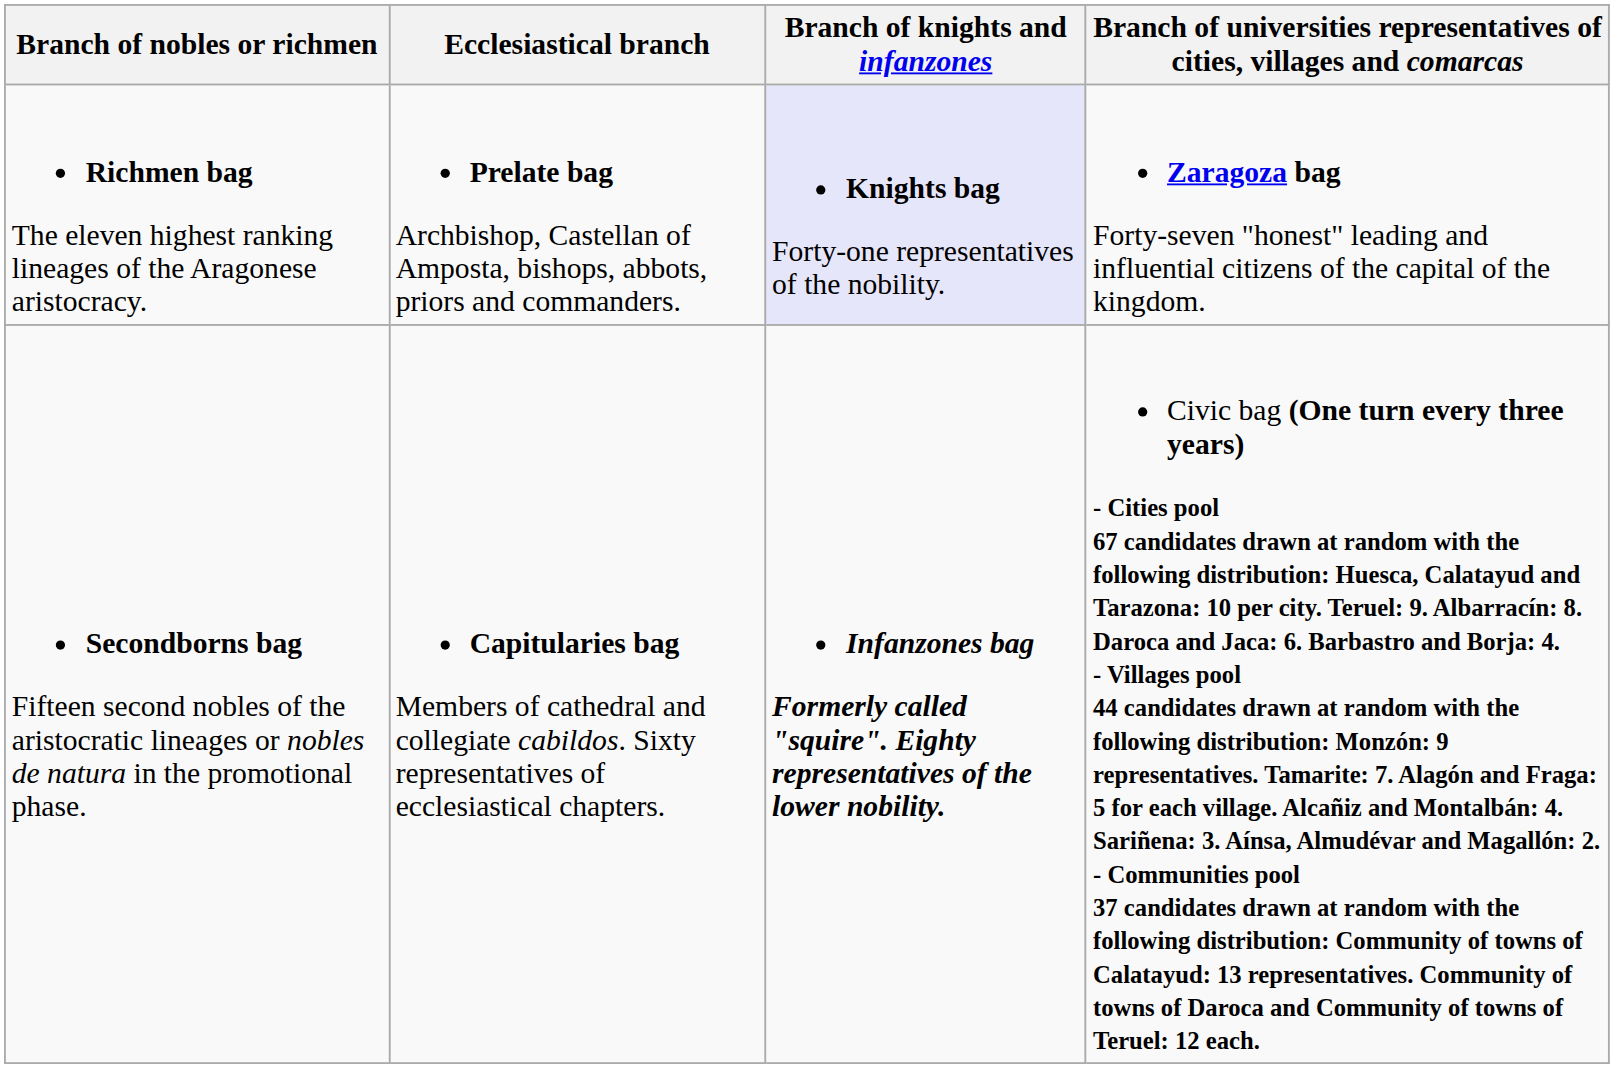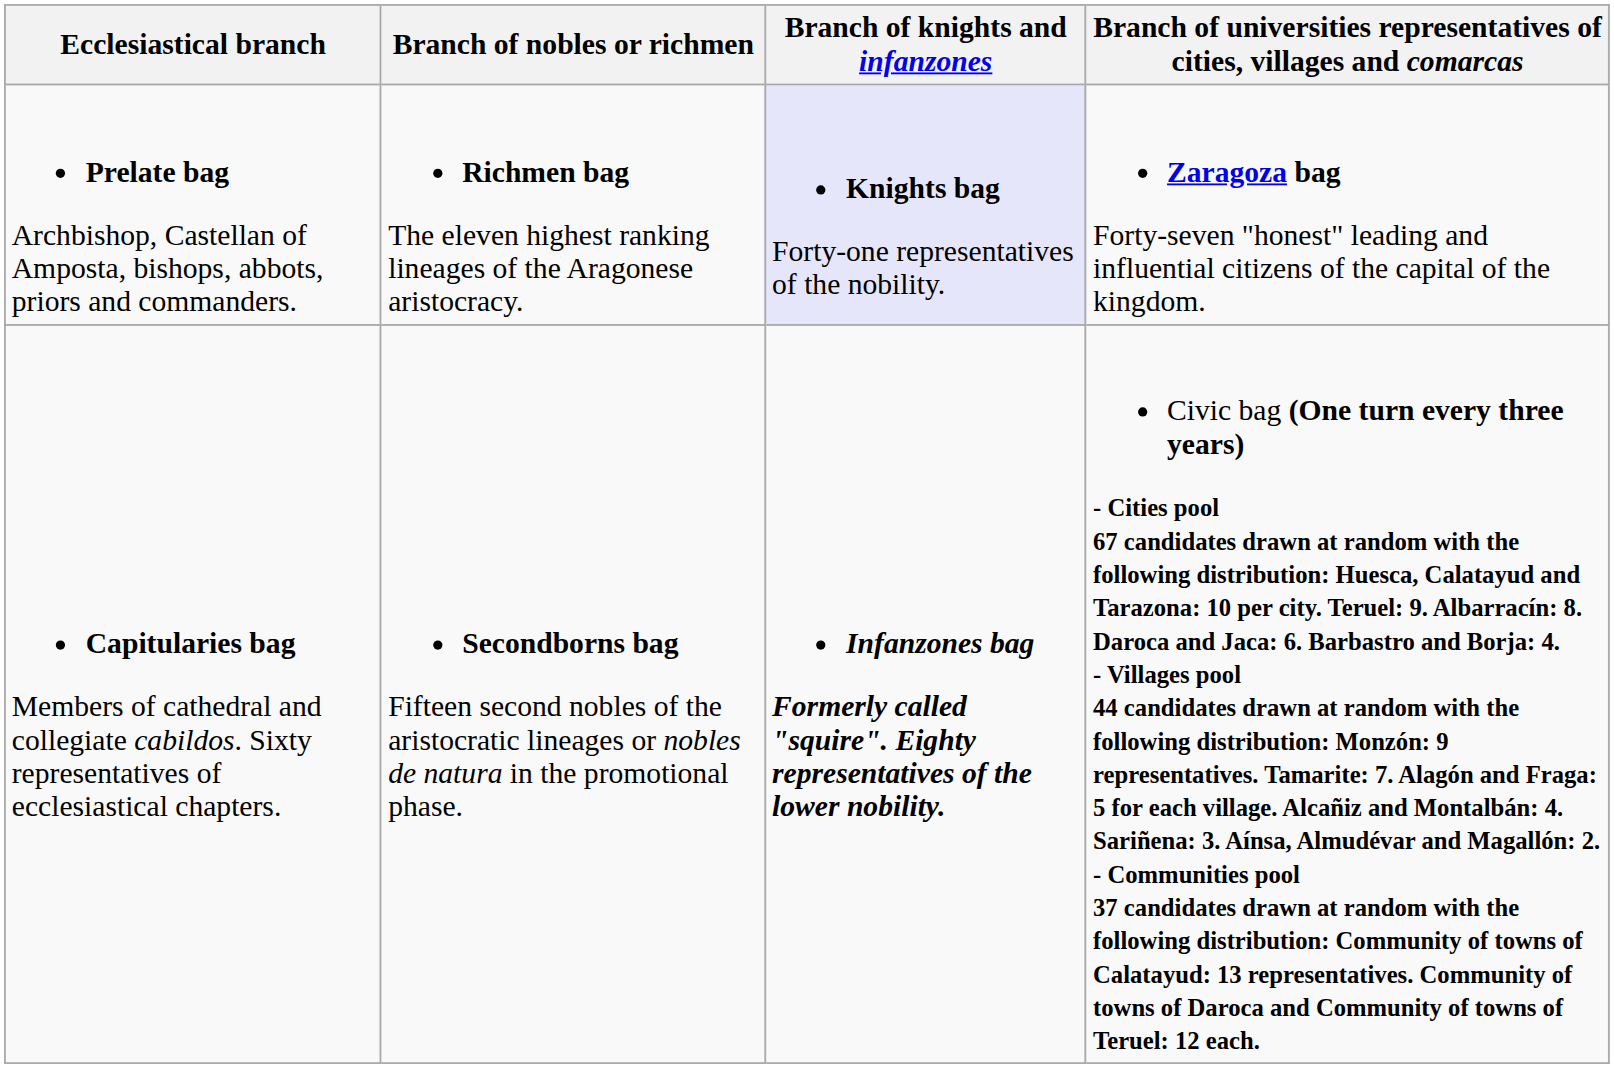columns swapped: (577, 44) <-> (197, 44)
